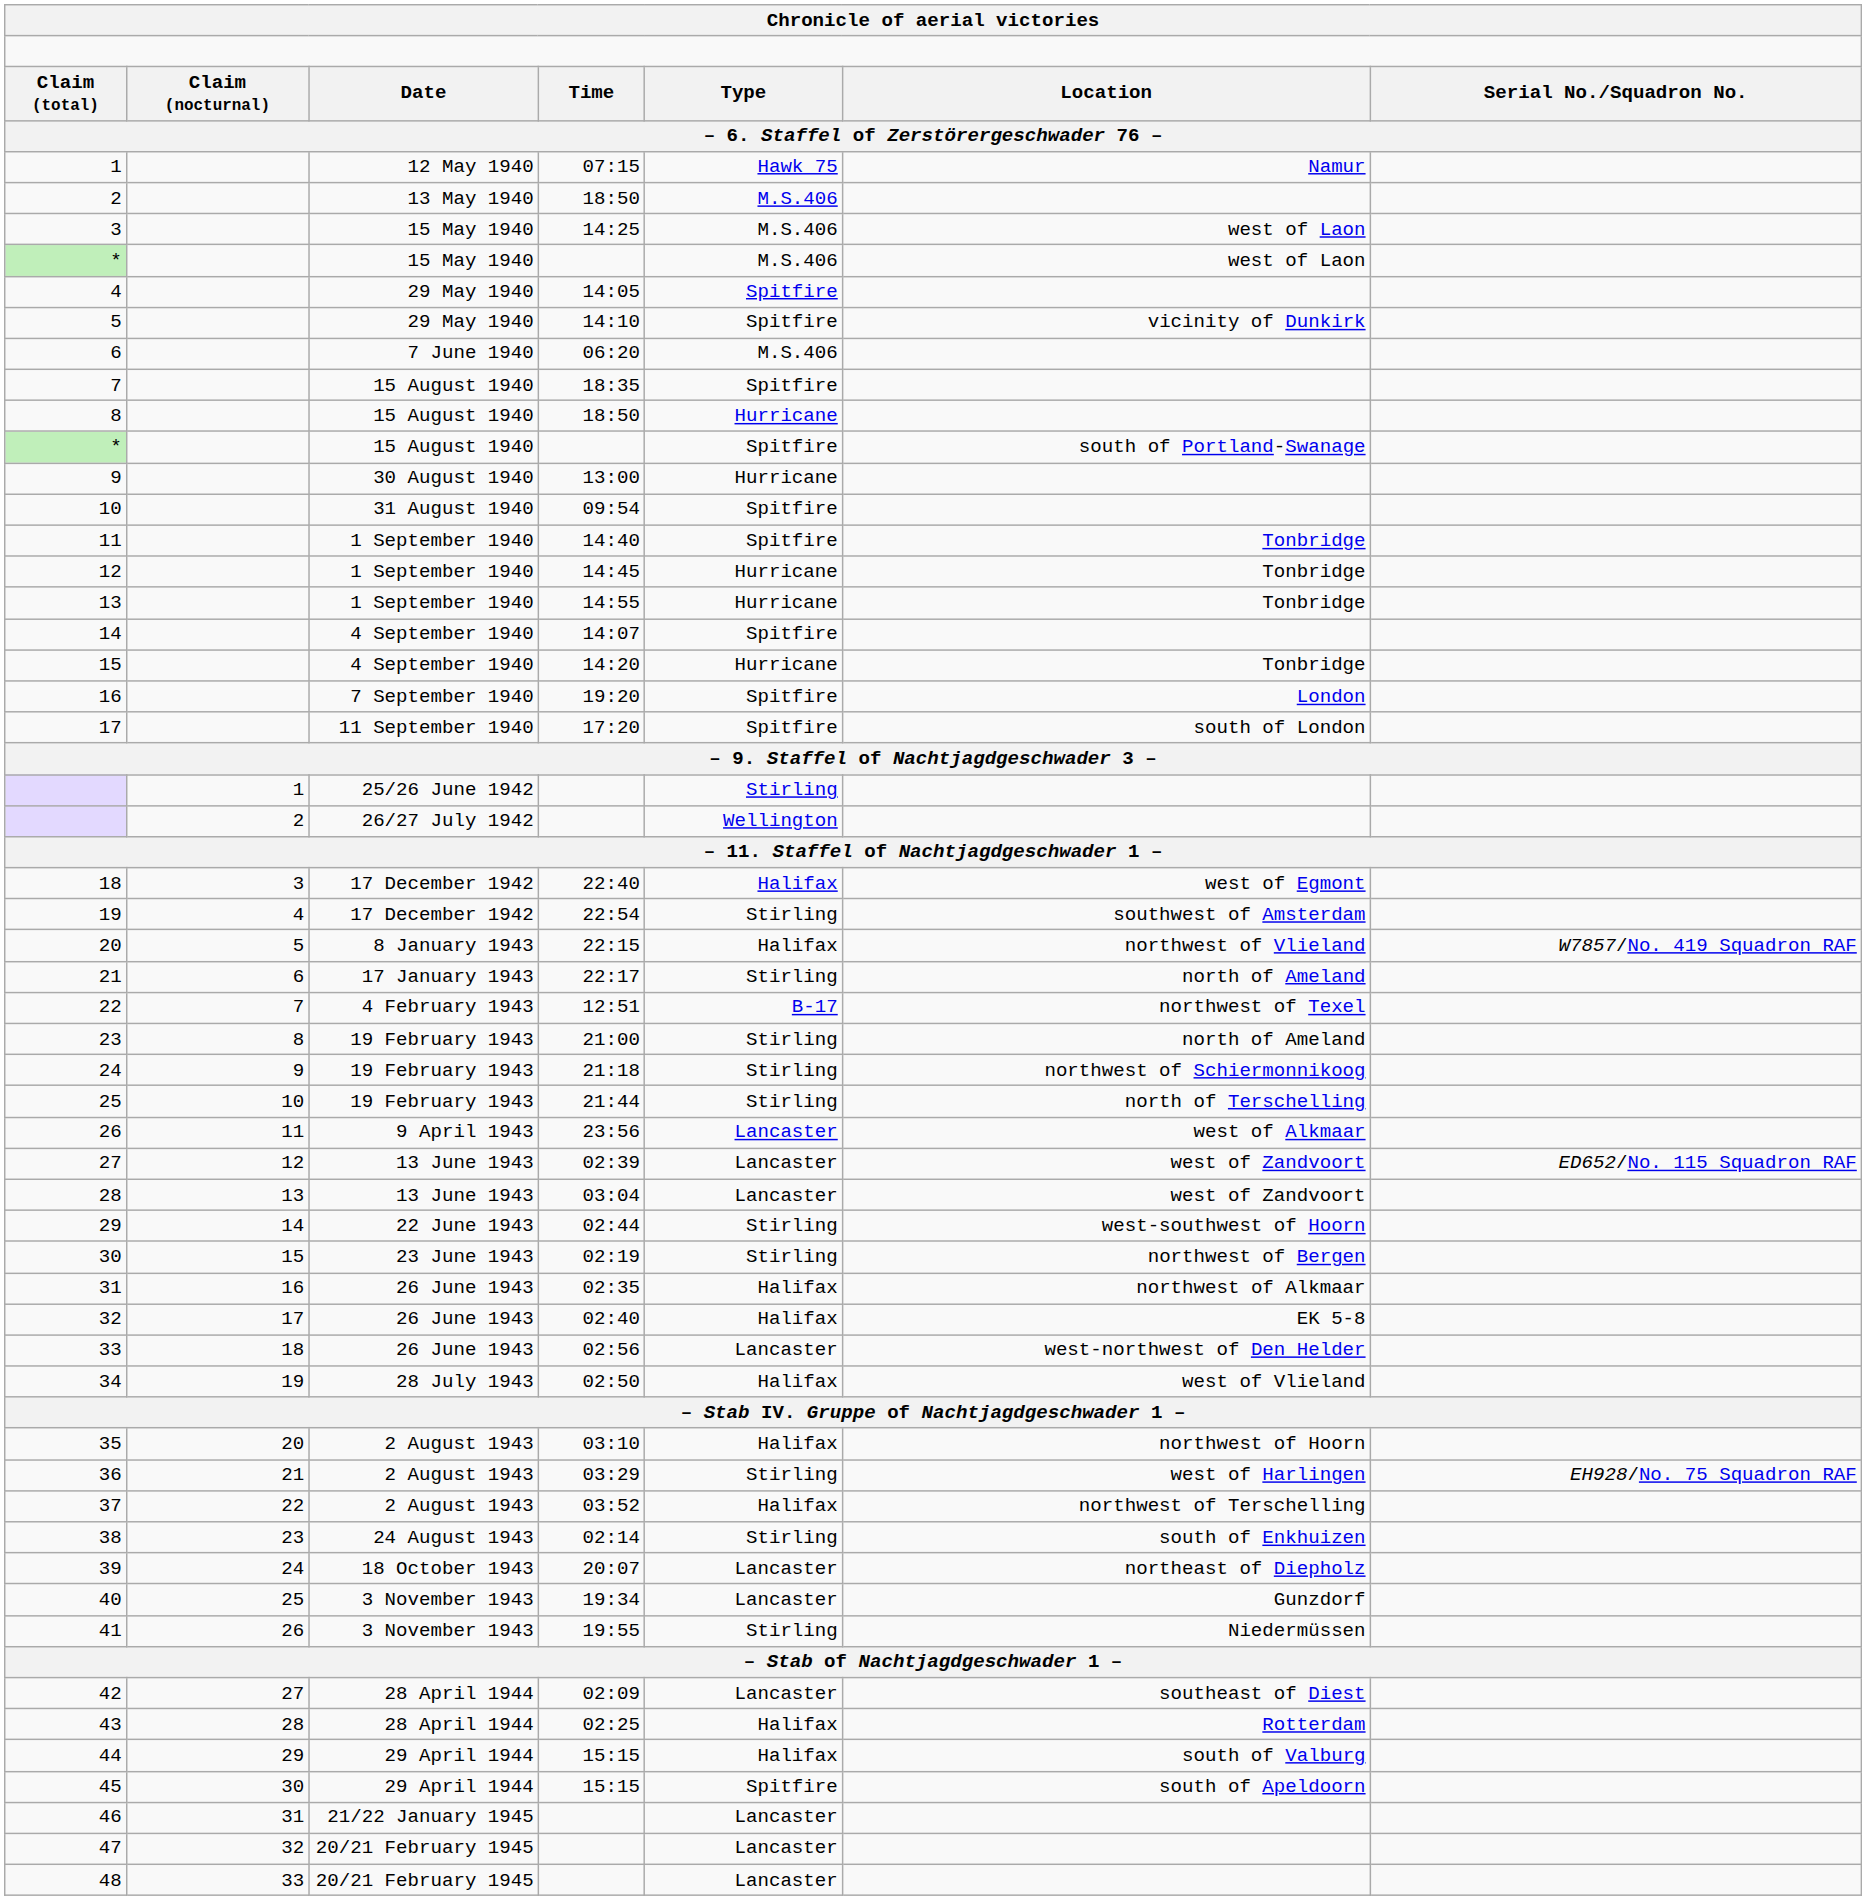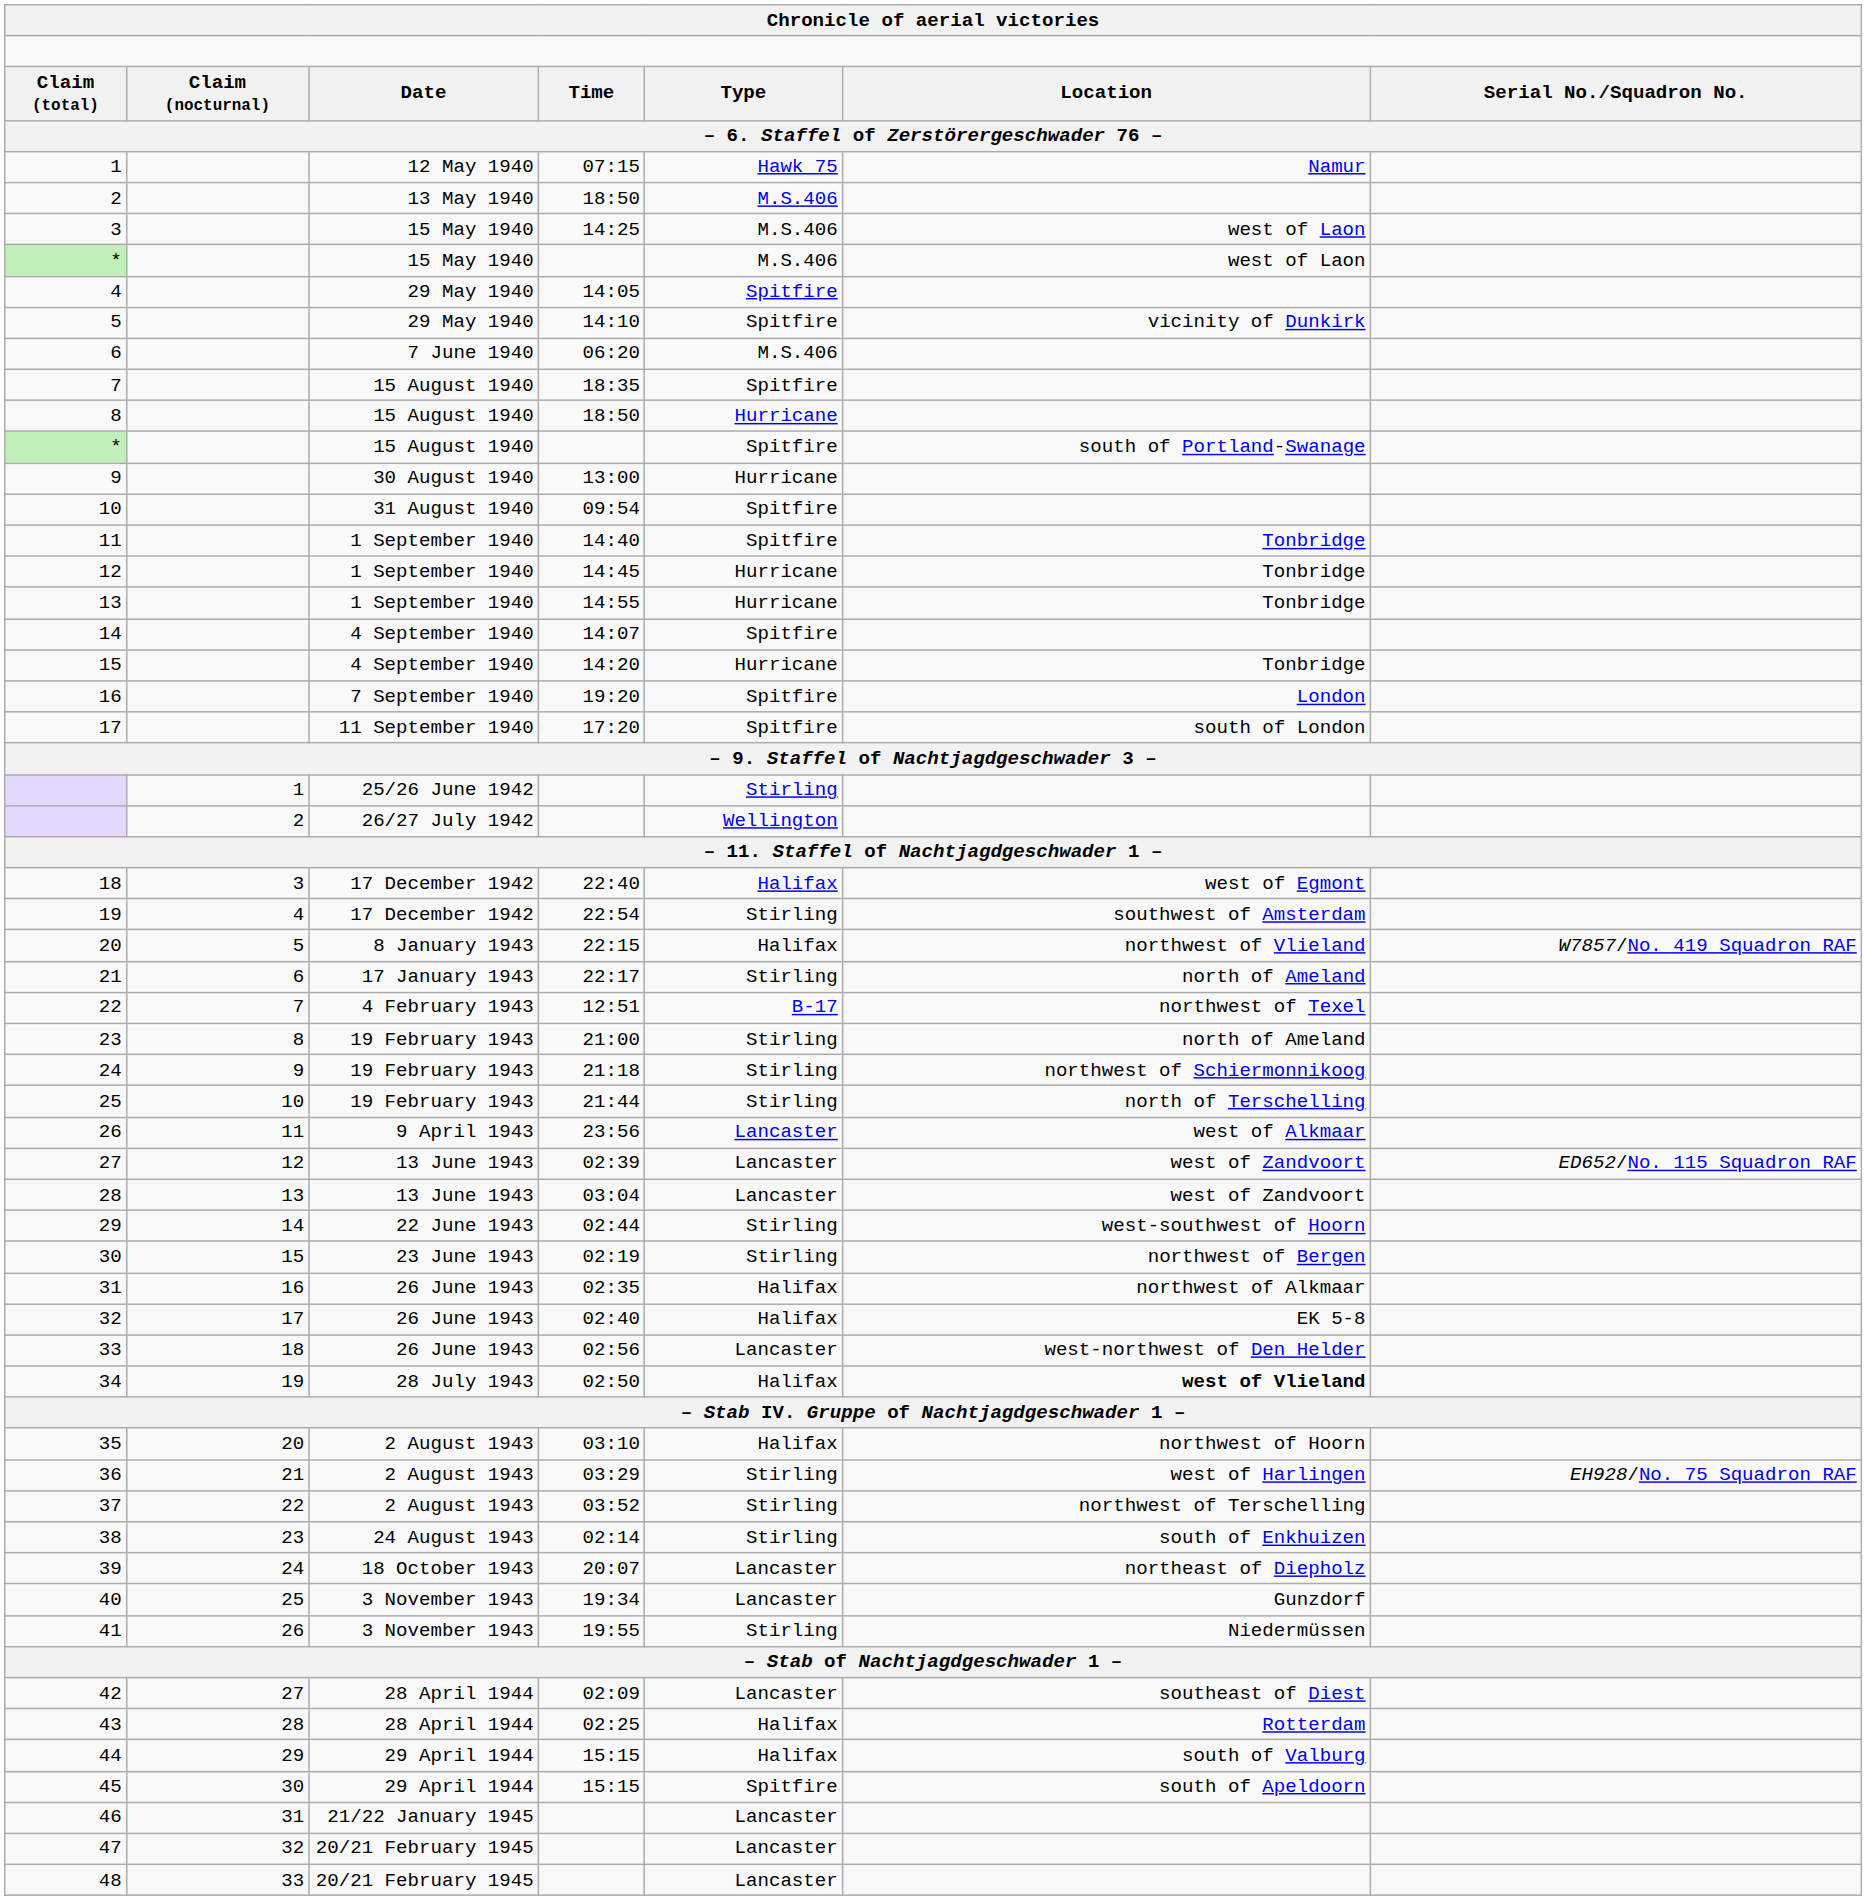(1274, 1382) normal -> (1274, 1382) bold
(798, 1506) Halifax -> (792, 1506) Stirling
